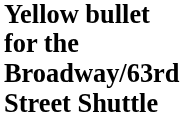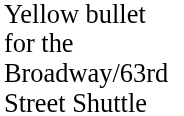(92, 59) bold -> (86, 59) normal
